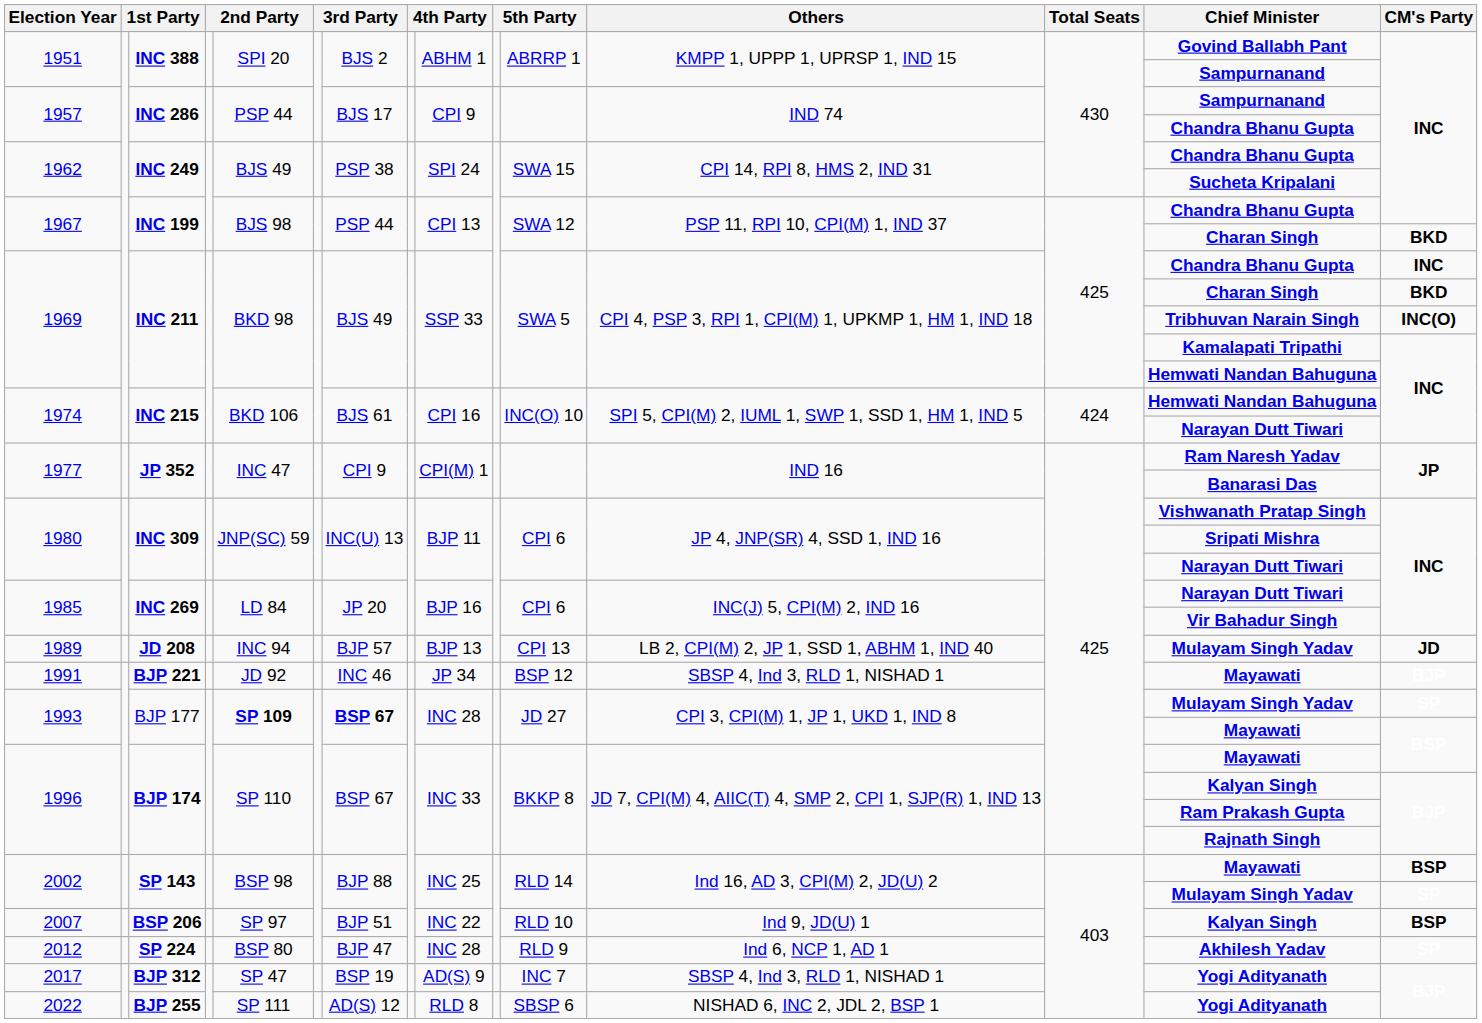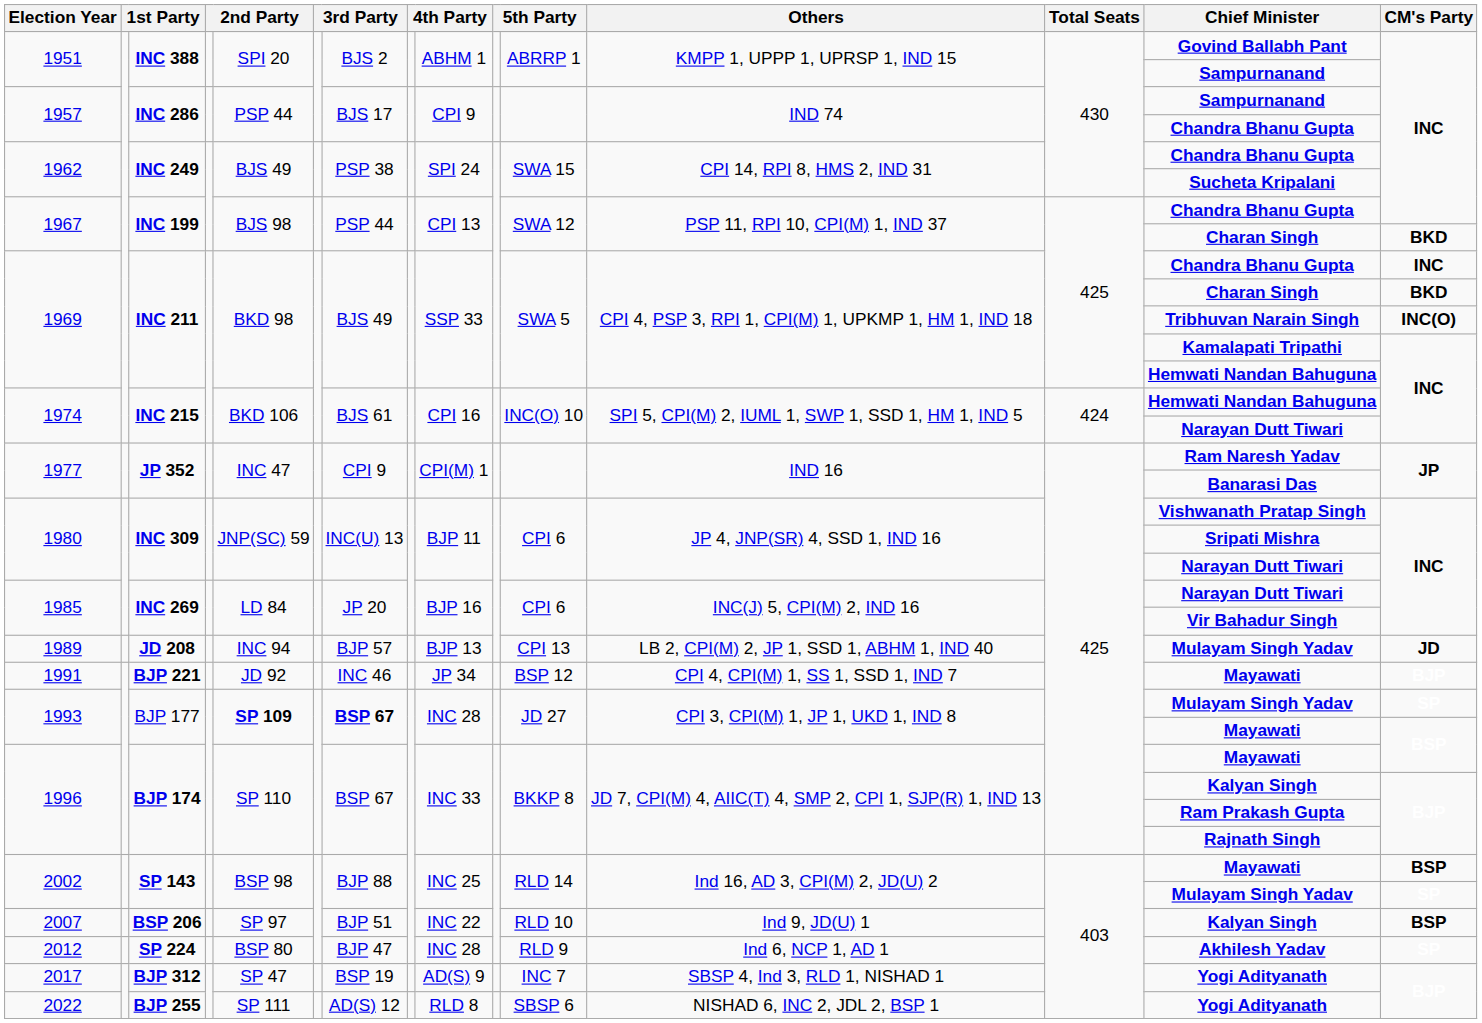(816, 675) SBSP 4, Ind 3, RLD 1, NISHAD 1 -> (816, 675) CPI 4, CPI(M) 1, SS 1, SSD 1, IND 7
